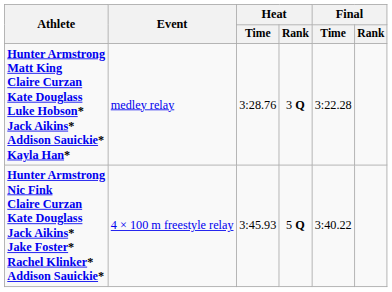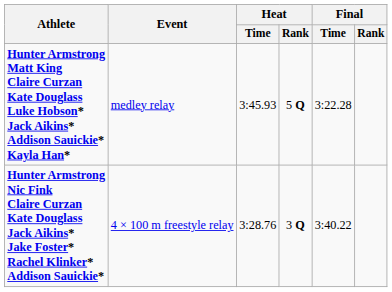(258, 104) 3:28.76 -> (258, 104) 3:45.93
(295, 104) 3 Q -> (295, 104) 5 Q
(258, 226) 3:45.93 -> (258, 226) 3:28.76
(295, 226) 5 Q -> (295, 226) 3 Q
